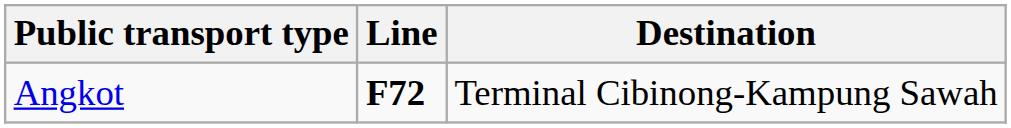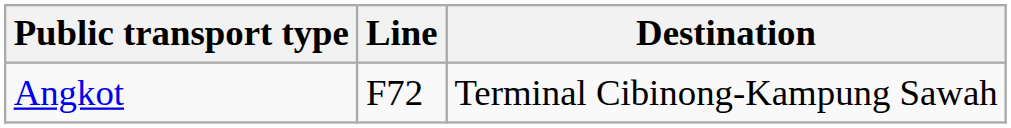(396, 92) bold -> (395, 92) normal
